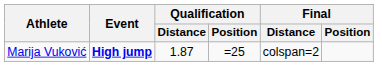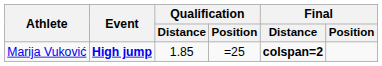(182, 52) 1.87 -> (182, 52) 1.85
(291, 52) normal -> (293, 52) bold
